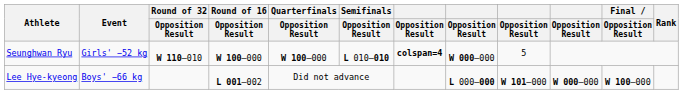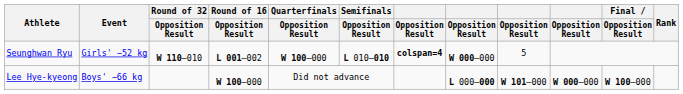(239, 58) W 100–000 -> (239, 58) L 001–002
(239, 82) L 001–002 -> (239, 82) W 100–000
